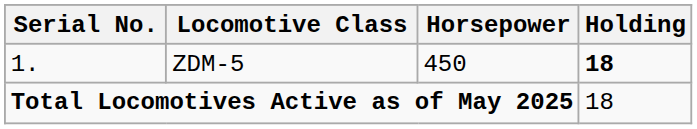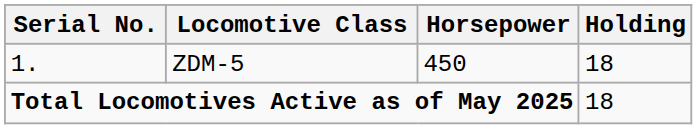(599, 64) bold -> (599, 64) normal
